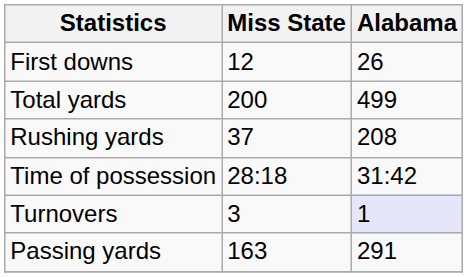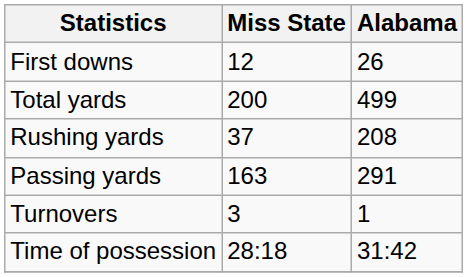rows swapped: (86, 251) <-> (113, 175)
(364, 213) lavender background -> (364, 213) no background
